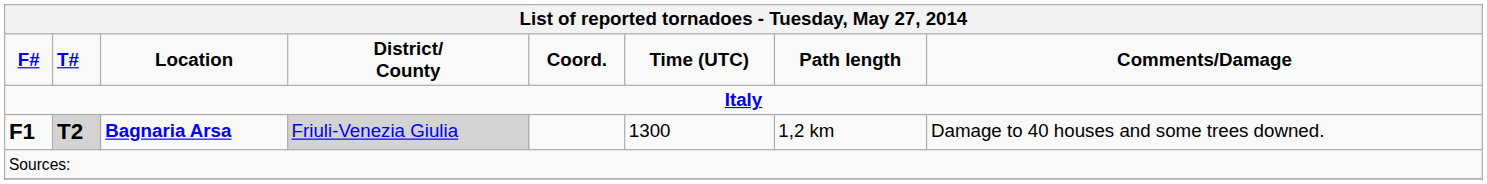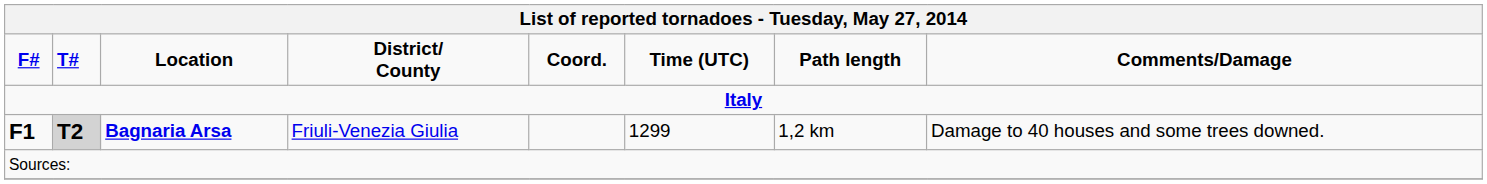(375, 131) lightgrey background -> (375, 131) no background
(650, 131) 1300 -> (650, 131) 1299
